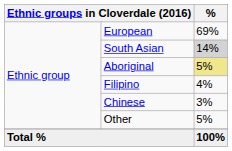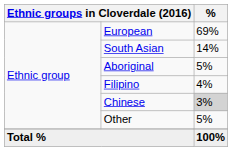(208, 48) lightgrey background -> (208, 48) no background
(204, 66) khaki background -> (204, 66) no background
(204, 102) no background -> (204, 102) lightgrey background
